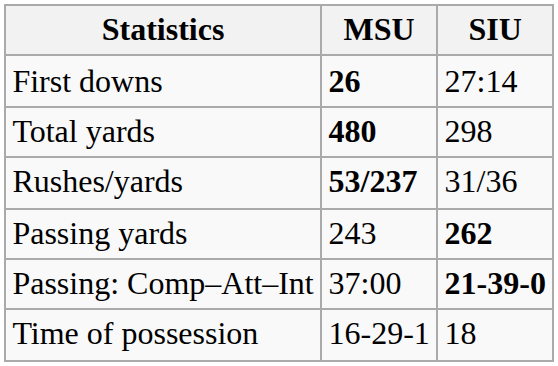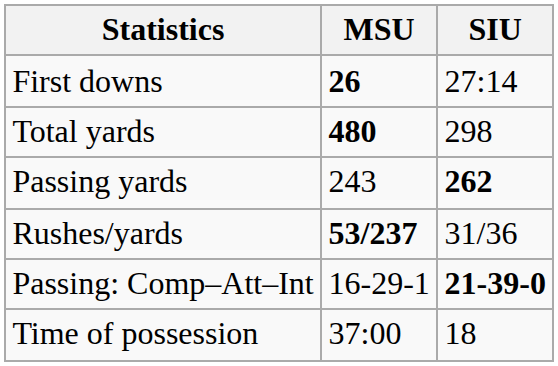rows swapped: (98, 182) <-> (100, 232)
(365, 283) 37:00 -> (379, 283) 16-29-1
(379, 334) 16-29-1 -> (365, 334) 37:00
